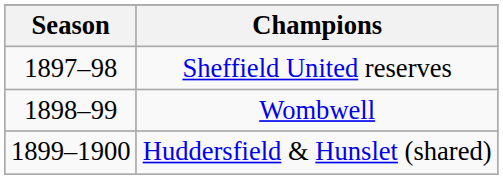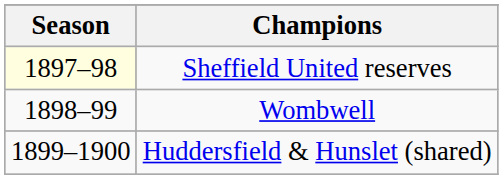(71, 67) no background -> (71, 67) lightyellow background
